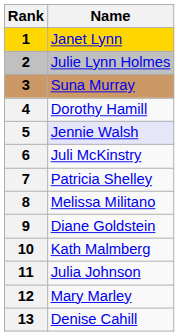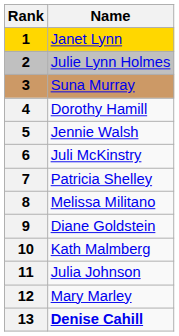(95, 132) lavender background -> (95, 132) no background
(94, 319) normal -> (97, 319) bold
